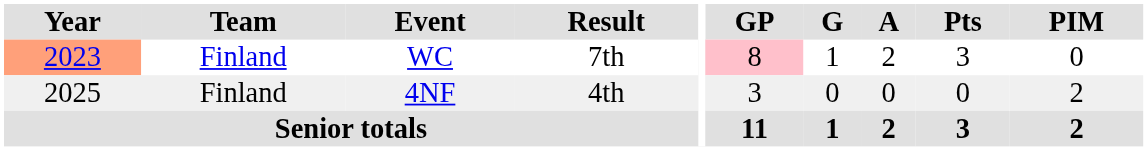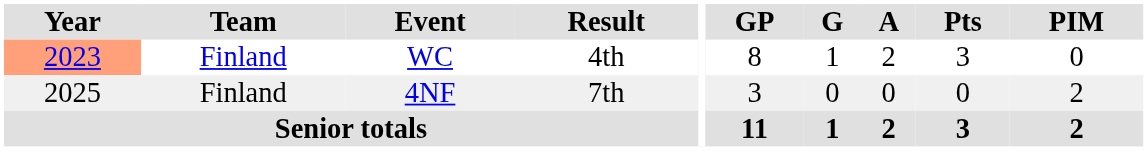(606, 57) 7th -> (606, 57) 4th
(755, 57) pink background -> (755, 57) no background
(606, 92) 4th -> (606, 92) 7th
